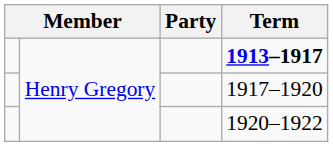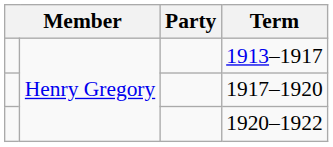(274, 55) bold -> (274, 55) normal
